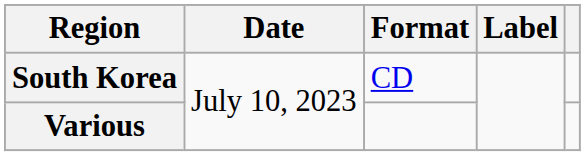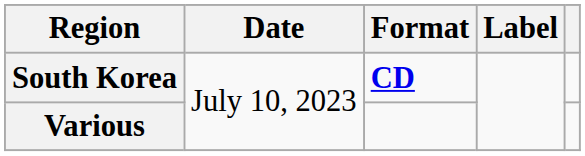(392, 77) normal -> (393, 77) bold
